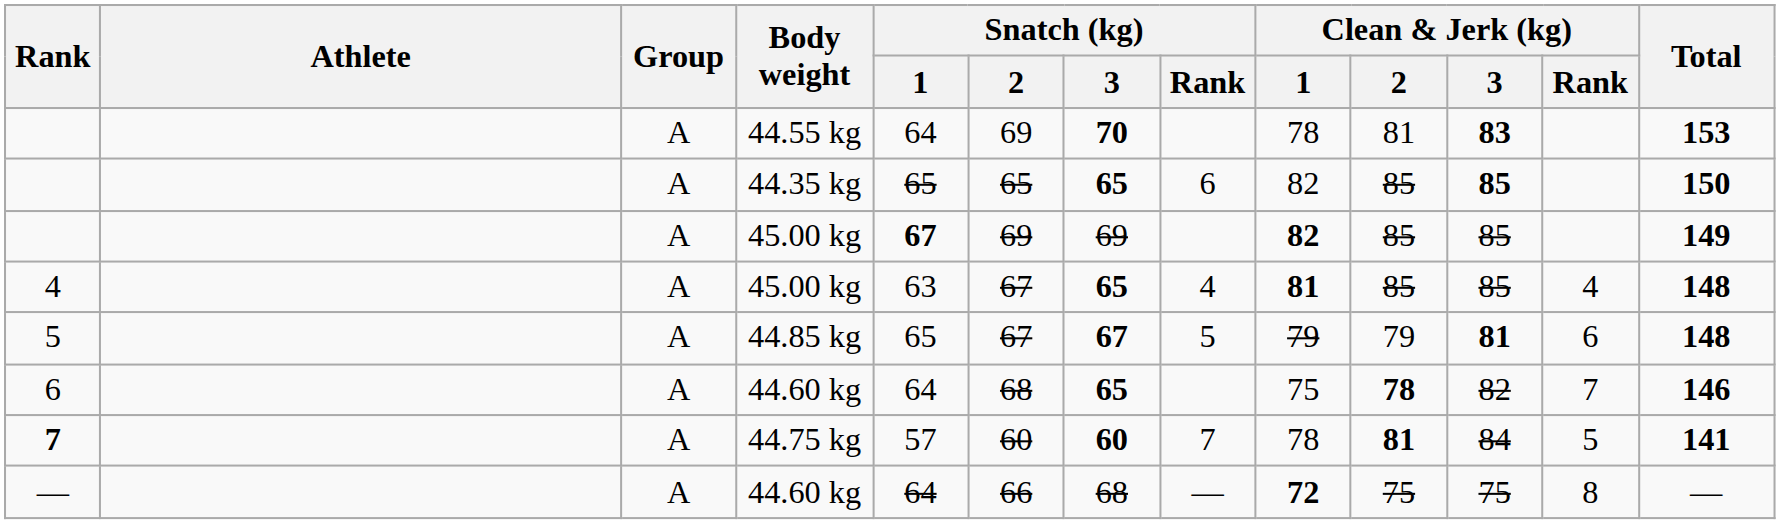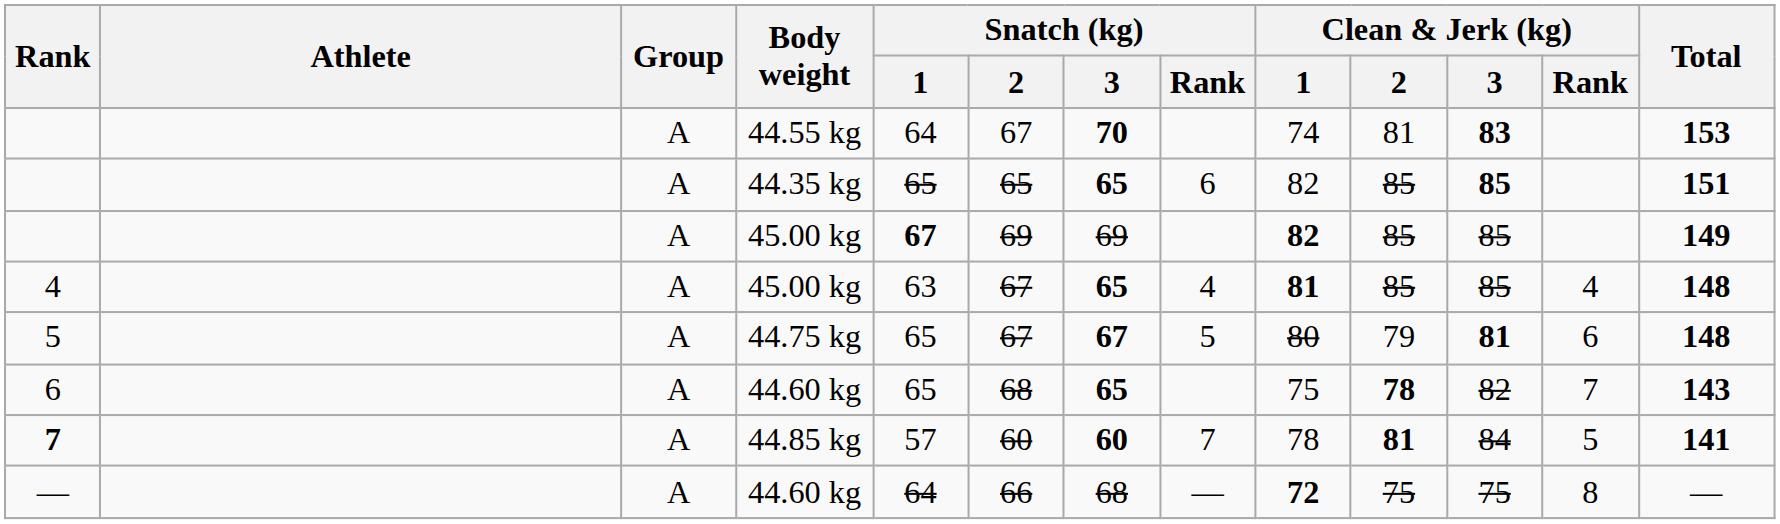(1016, 132) 69 -> (1016, 132) 67
(1303, 132) 78 -> (1303, 132) 74
(1706, 183) 150 -> (1706, 183) 151
(805, 337) 44.85 kg -> (805, 337) 44.75 kg
(1303, 337) 79 -> (1303, 337) 80
(920, 388) 64 -> (920, 388) 65
(1706, 388) 146 -> (1706, 388) 143
(805, 440) 44.75 kg -> (805, 440) 44.85 kg
